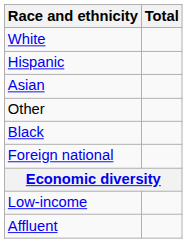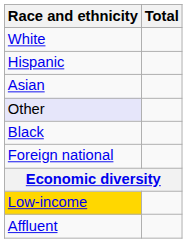(26, 109) no background -> (26, 109) lavender background
(48, 202) no background -> (48, 202) gold background
